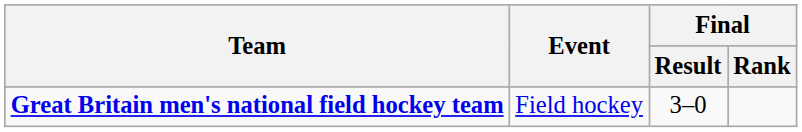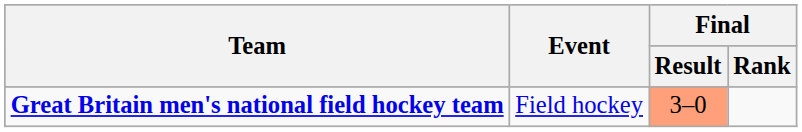(688, 106) no background -> (688, 106) lightsalmon background
